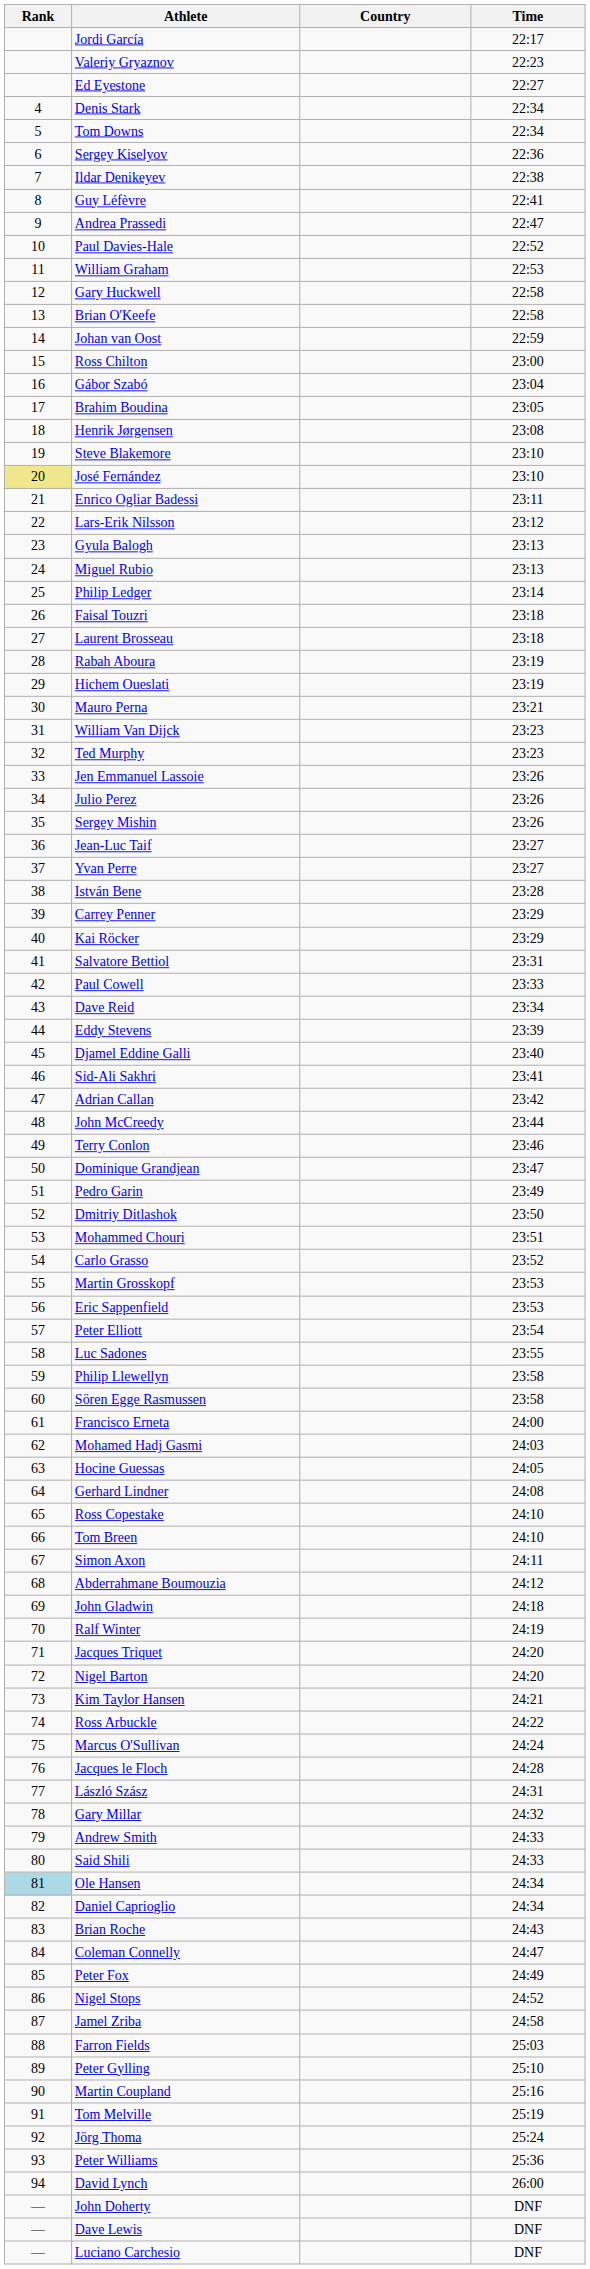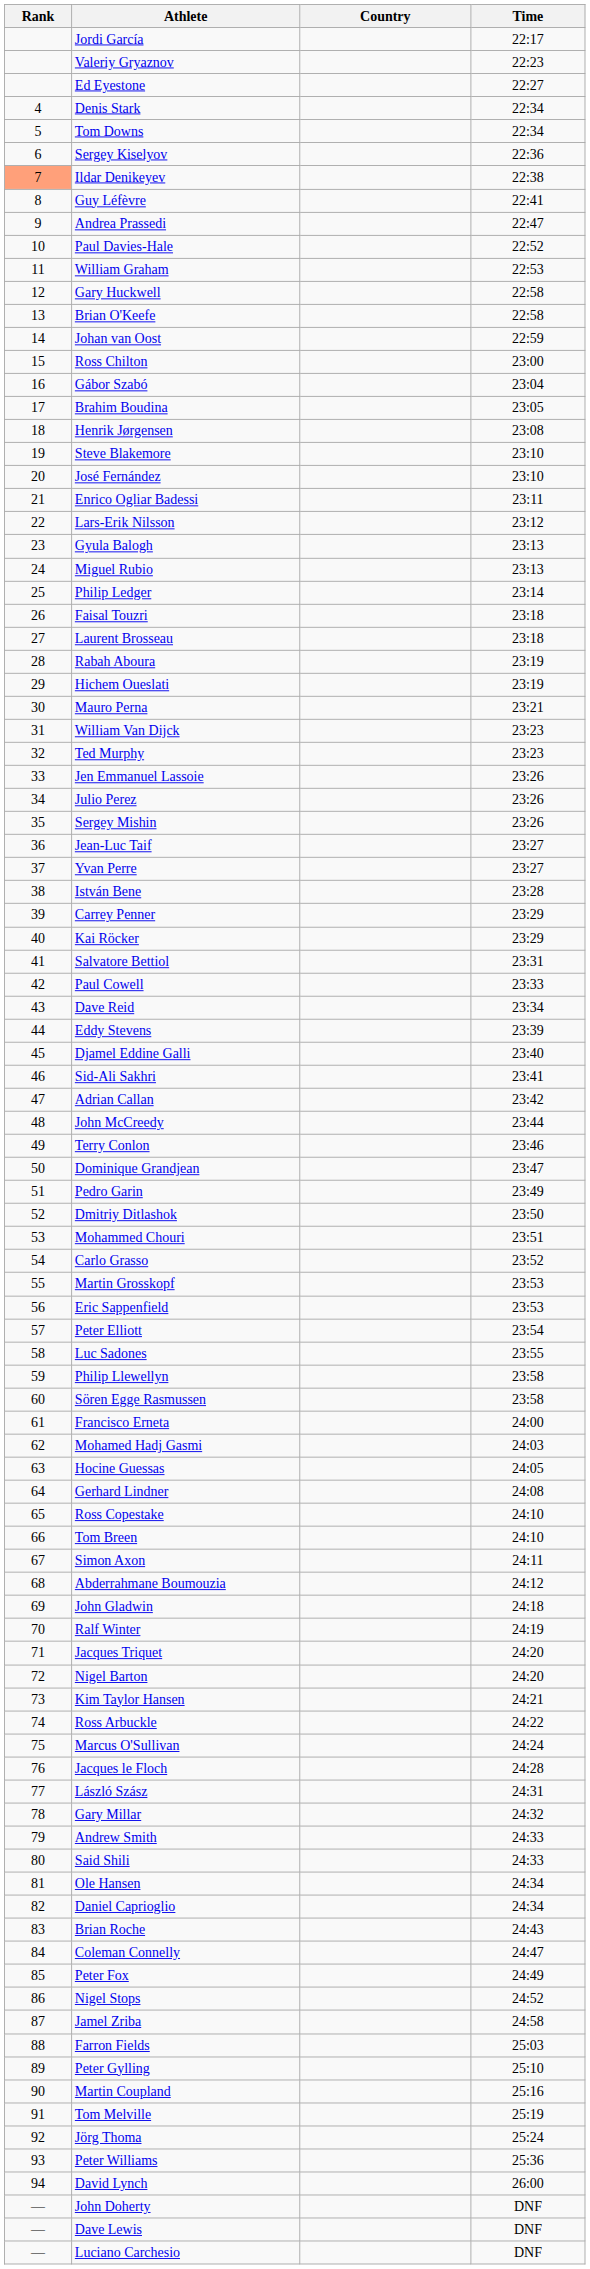(38, 177) no background -> (38, 177) lightsalmon background
(38, 477) khaki background -> (38, 477) no background
(38, 1883) lightblue background -> (38, 1883) no background
